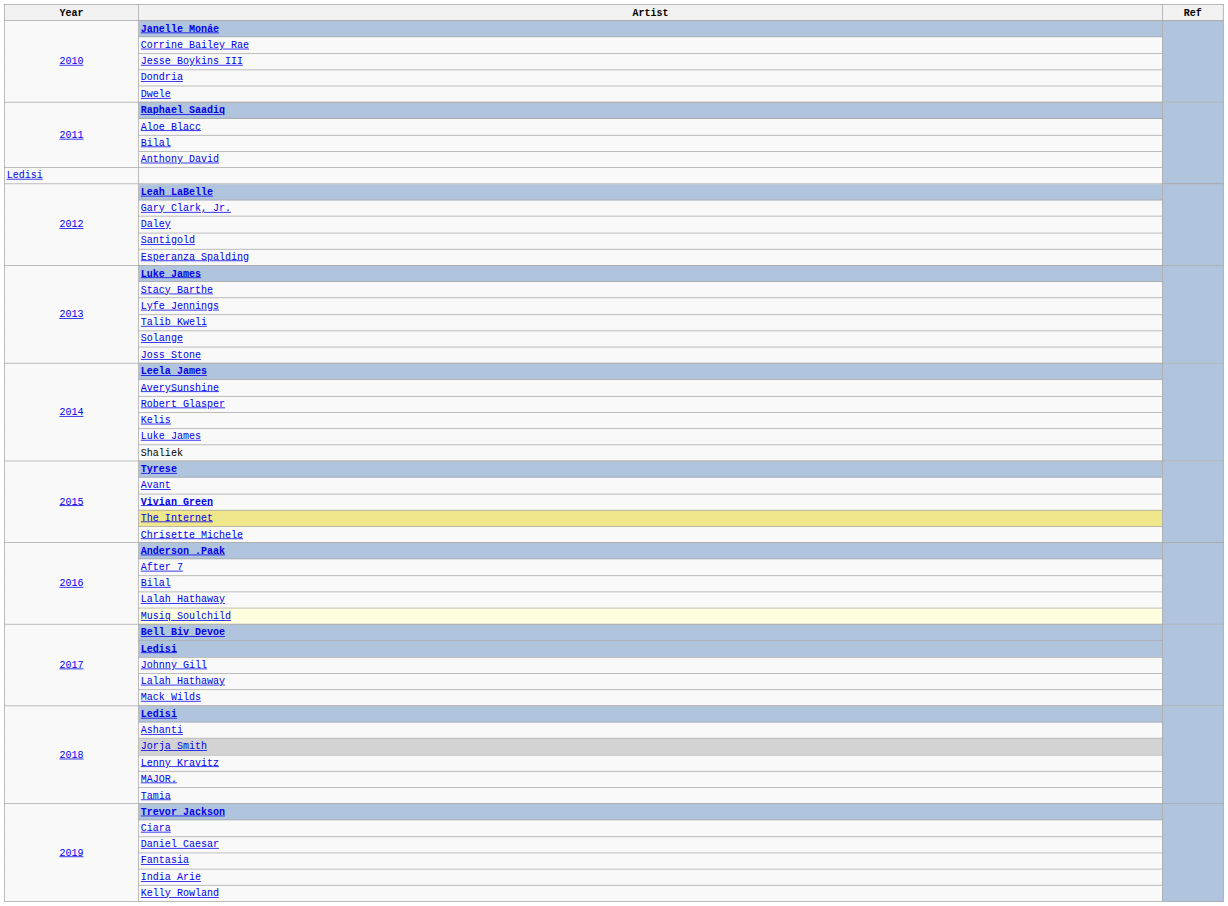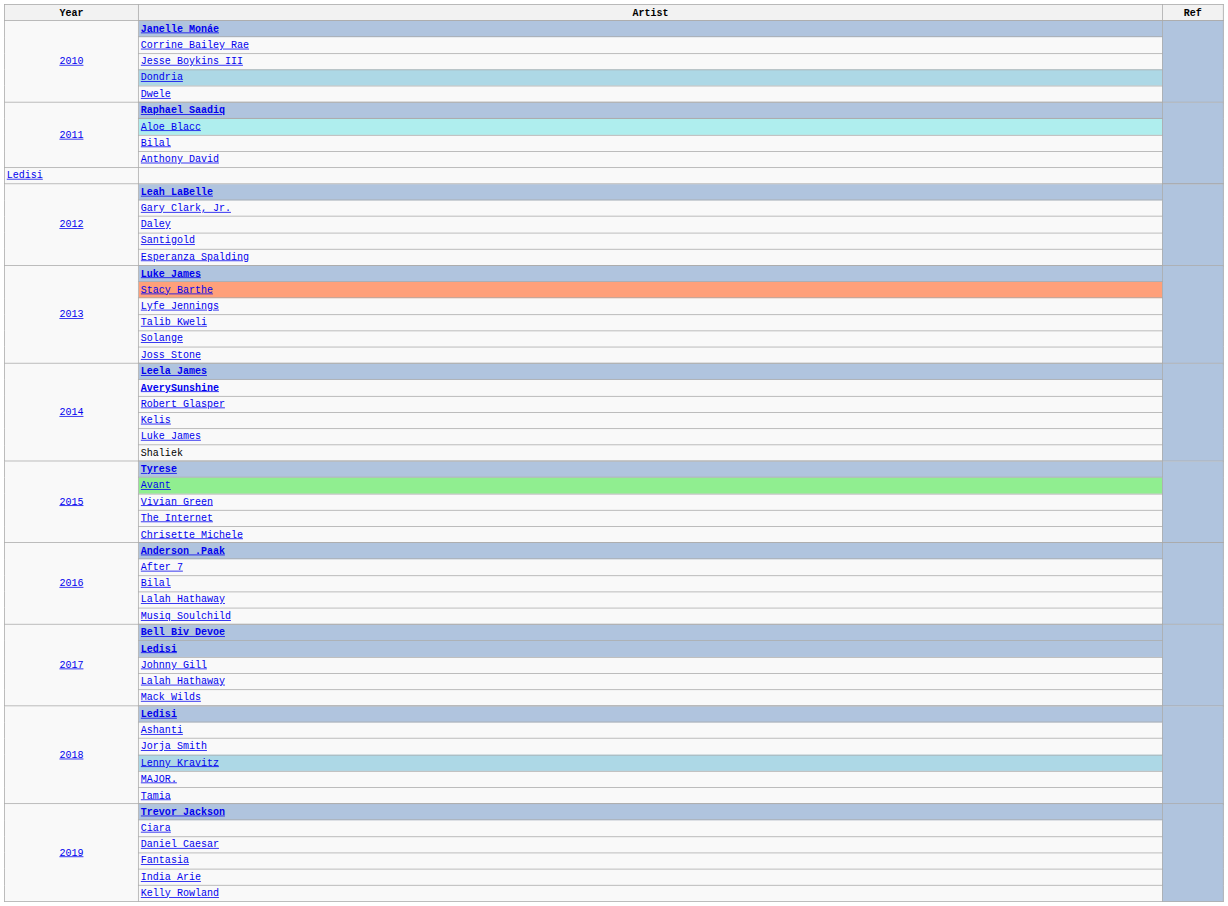(162, 78) no background -> (162, 78) lightblue background
(171, 127) no background -> (171, 127) paleturquoise background
(177, 290) no background -> (177, 290) lightsalmon background
(180, 388) normal -> (180, 388) bold
(156, 486) no background -> (156, 486) lightgreen background
(177, 502) bold -> (177, 502) normal
(177, 518) khaki background -> (177, 518) no background
(186, 616) lightyellow background -> (186, 616) no background
(174, 747) lightgrey background -> (174, 747) no background
(180, 763) no background -> (180, 763) lightblue background
